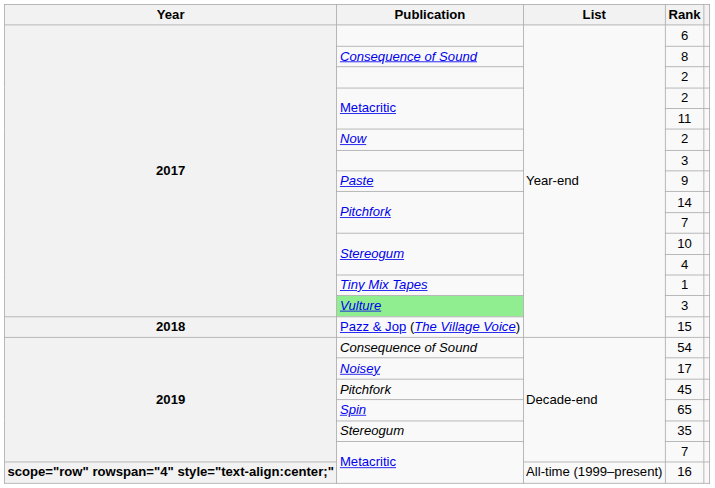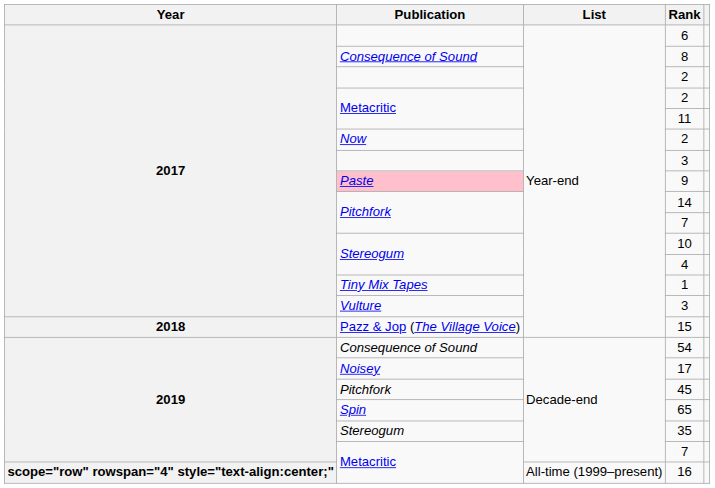(357, 181) no background -> (357, 181) pink background
(361, 306) lightgreen background -> (361, 306) no background
